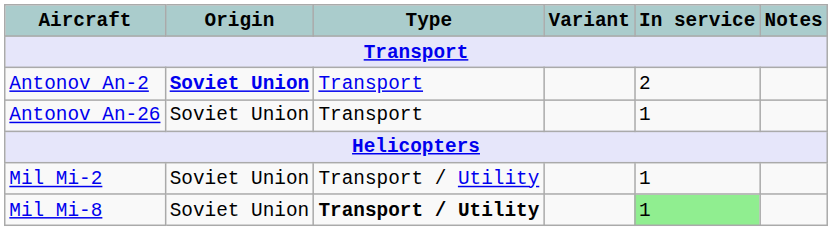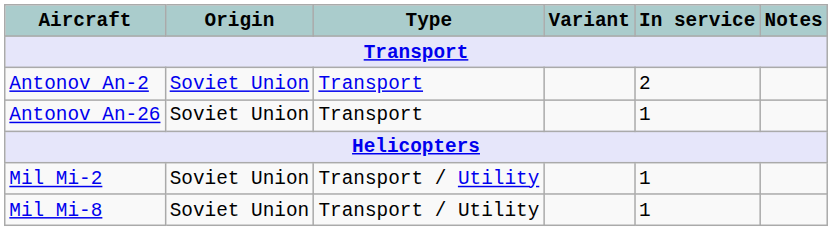(239, 84) bold -> (239, 84) normal
(429, 210) bold -> (429, 210) normal
(645, 210) lightgreen background -> (645, 210) no background
